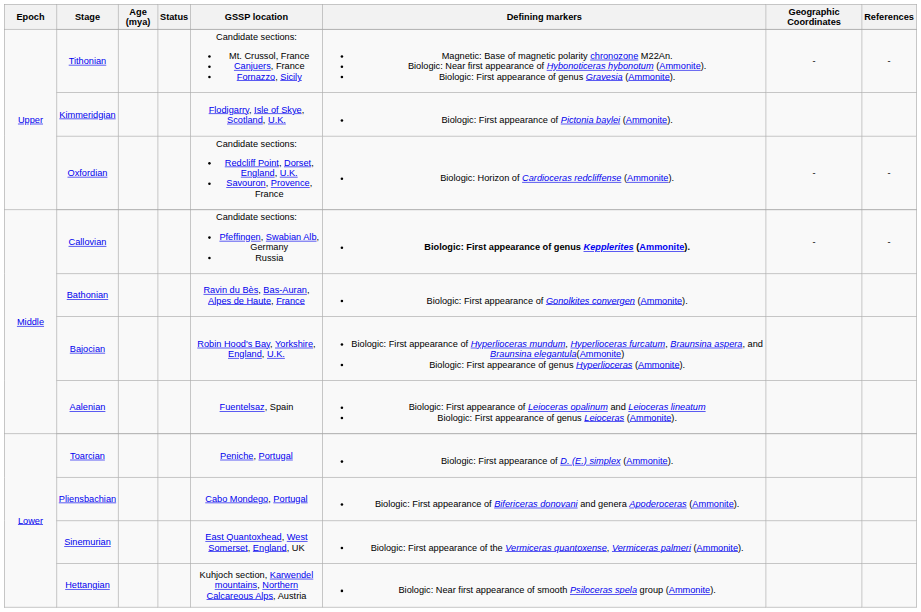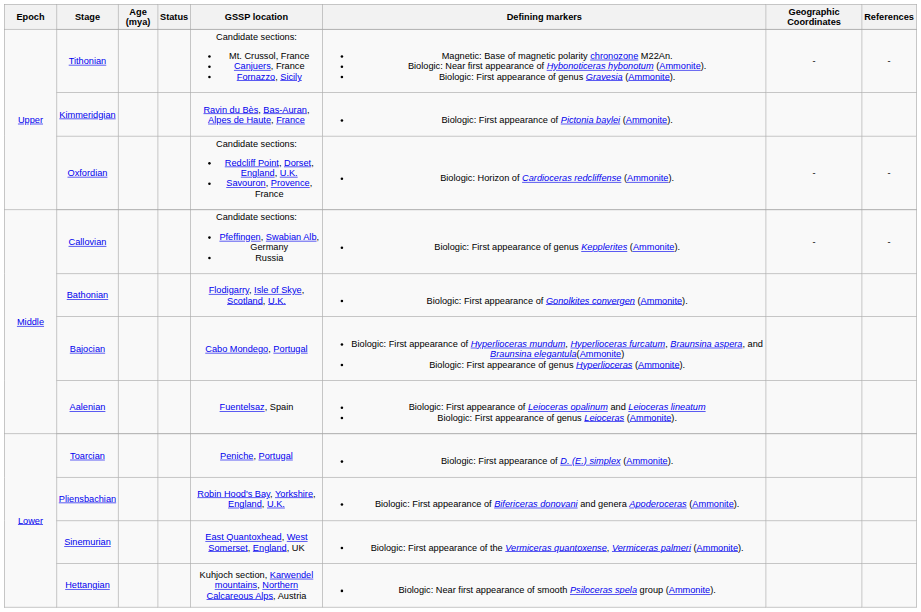(256, 115) Flodigarry, Isle of Skye, Scotland, U.K. -> (256, 115) Ravin du Bès, Bas-Auran, Alpes de Haute, France
(544, 247) bold -> (544, 247) normal
(256, 296) Ravin du Bès, Bas-Auran, Alpes de Haute, France -> (256, 296) Flodigarry, Isle of Skye, Scotland, U.K.
(256, 349) Robin Hood's Bay, Yorkshire, England, U.K. -> (256, 349) Cabo Mondego, Portugal
(256, 499) Cabo Mondego, Portugal -> (256, 499) Robin Hood's Bay, Yorkshire, England, U.K.
